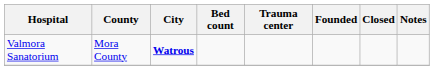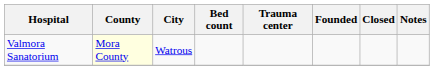(111, 50) no background -> (112, 50) lightyellow background
(173, 50) bold -> (174, 50) normal
